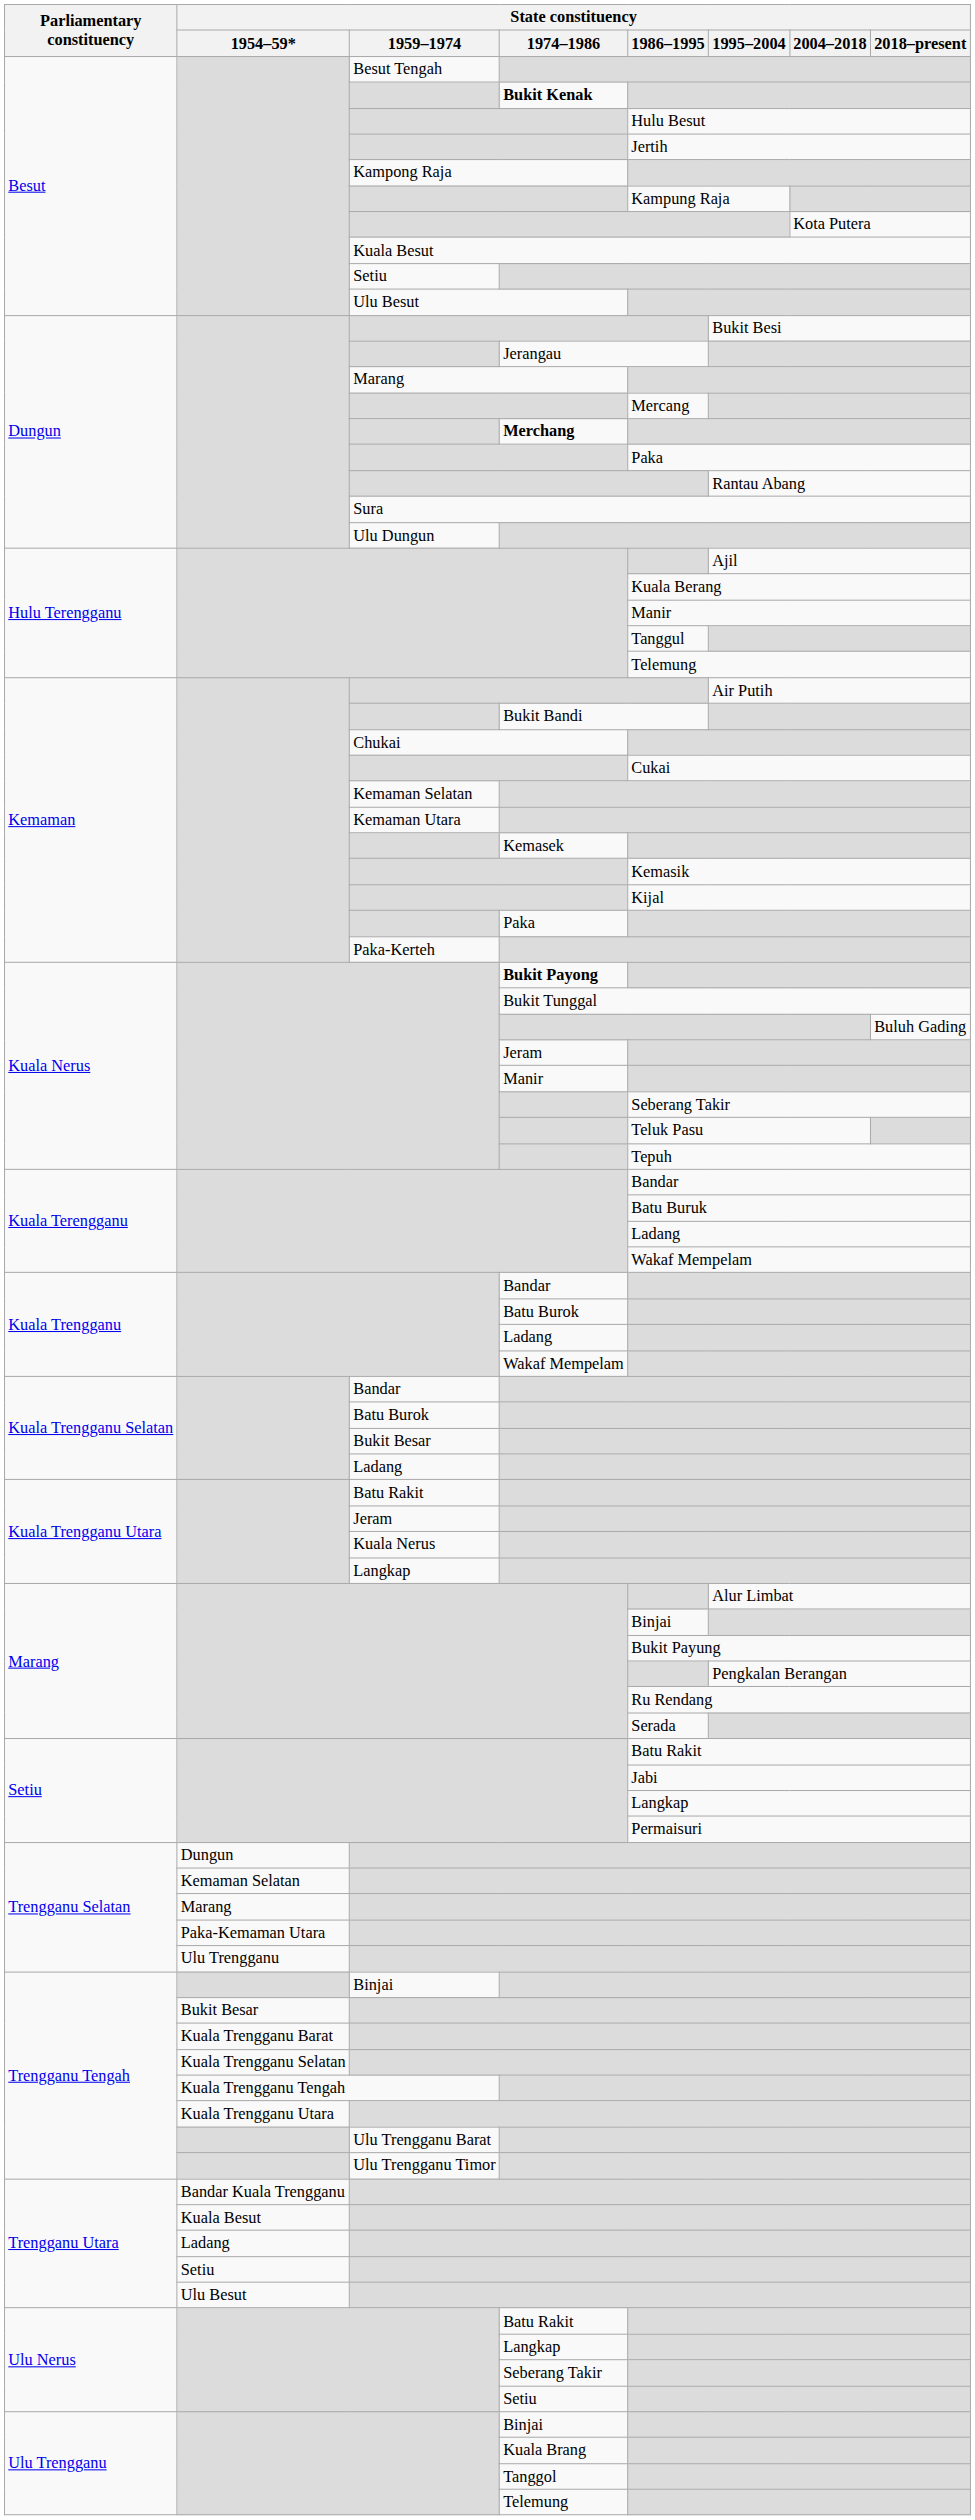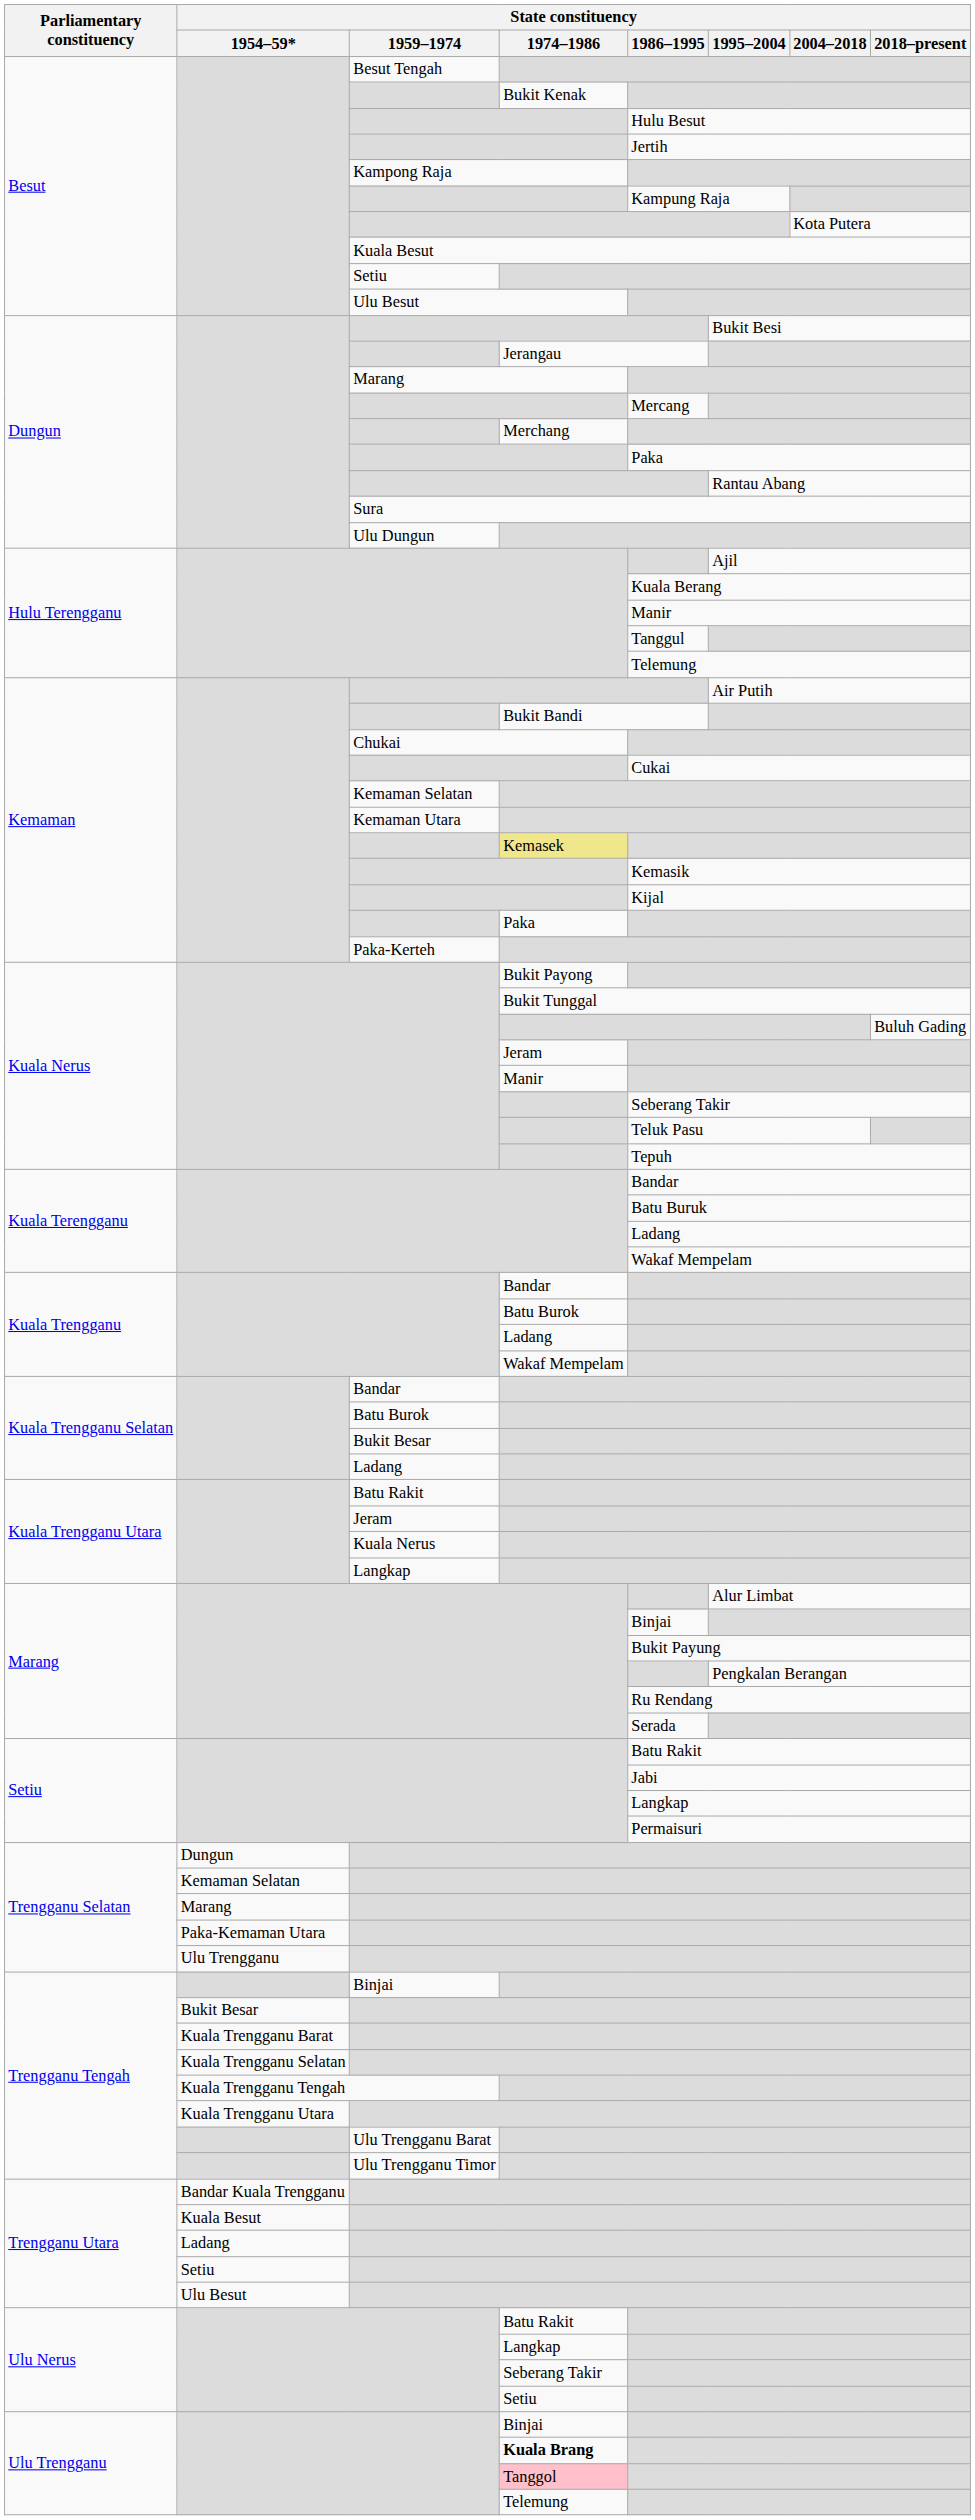(548, 95) bold -> (545, 95) normal
(539, 431) bold -> (536, 431) normal
(534, 845) no background -> (534, 845) khaki background
(551, 975) bold -> (548, 975) normal
(545, 2450) normal -> (548, 2450) bold
(530, 2476) no background -> (530, 2476) pink background
